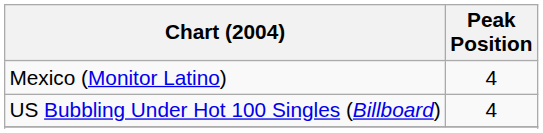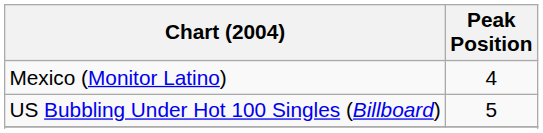(491, 110) 4 -> (491, 110) 5
